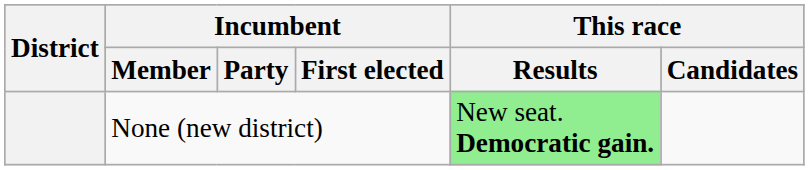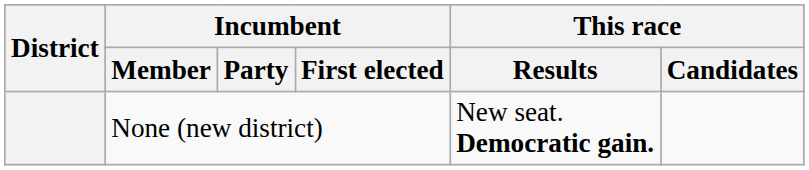(555, 127) lightgreen background -> (555, 127) no background
